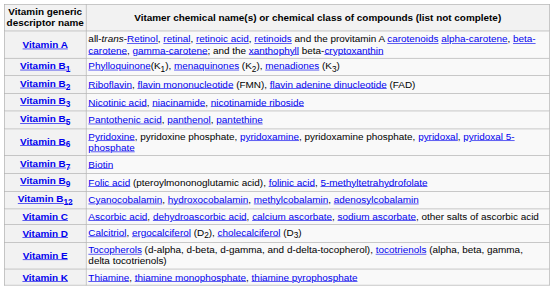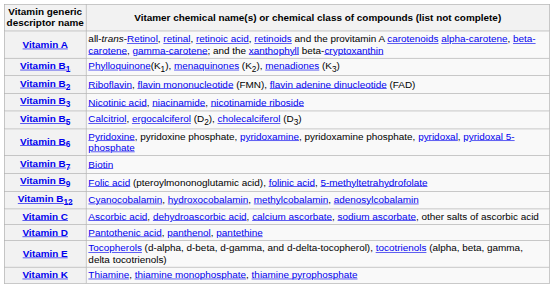(176, 120) Pantothenic acid, panthenol, pantethine -> (195, 120) Calcitriol, ergocalciferol (D2), cholecalciferol (D3)
(195, 234) Calcitriol, ergocalciferol (D2), cholecalciferol (D3) -> (176, 232) Pantothenic acid, panthenol, pantethine
